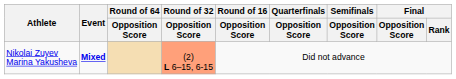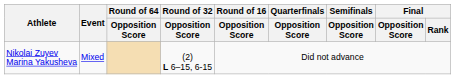(93, 58) bold -> (93, 58) normal
(188, 63) lightsalmon background -> (188, 63) no background
